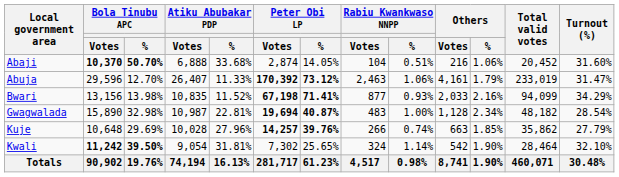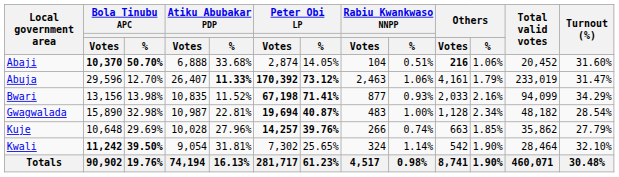(459, 63) normal -> (459, 63) bold
(233, 79) normal -> (233, 79) bold
